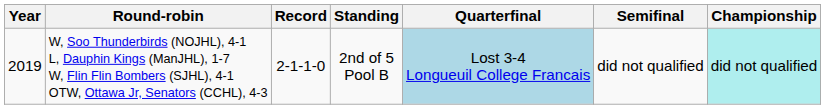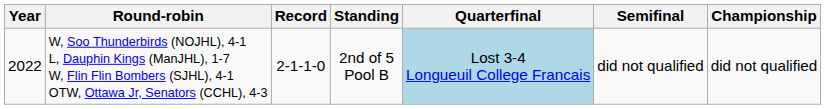(25, 66) 2019 -> (25, 66) 2022
(764, 66) paleturquoise background -> (764, 66) no background
